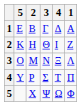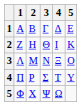columns swapped: (71, 12) <-> (20, 12)
